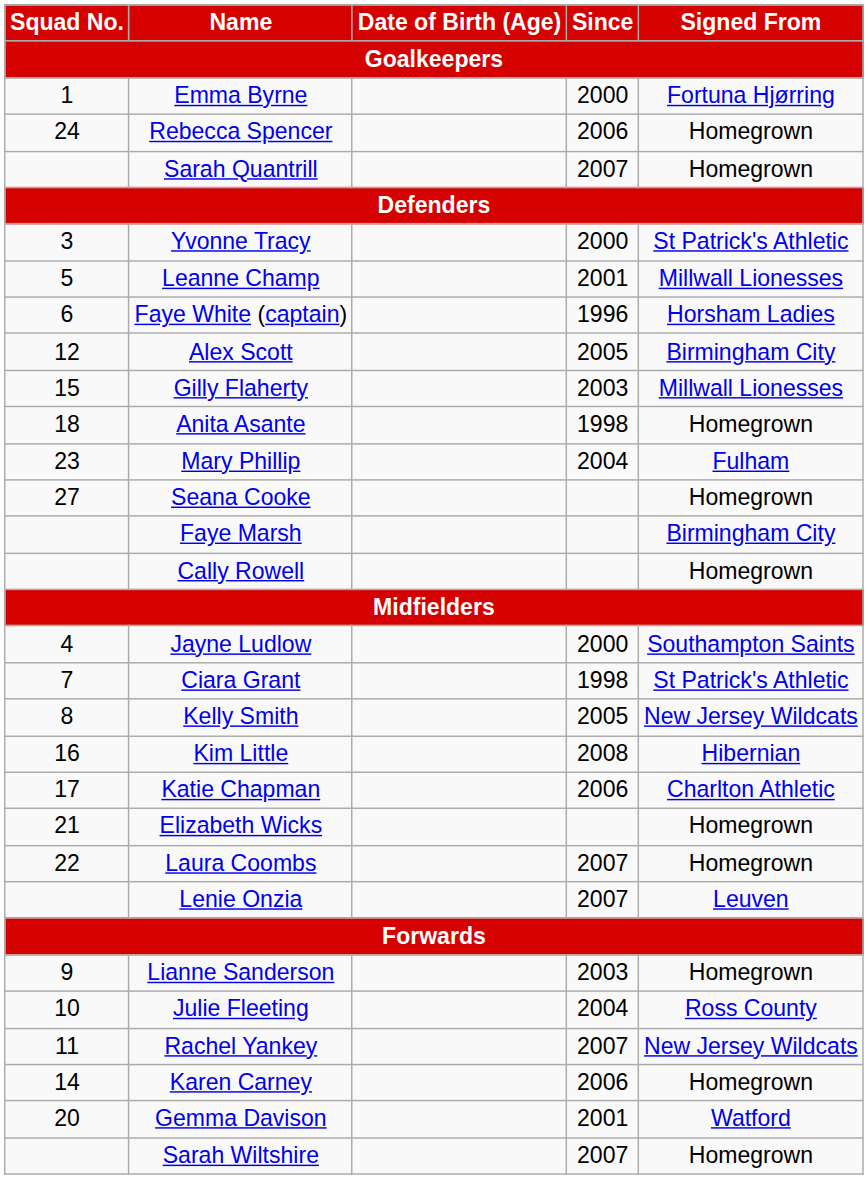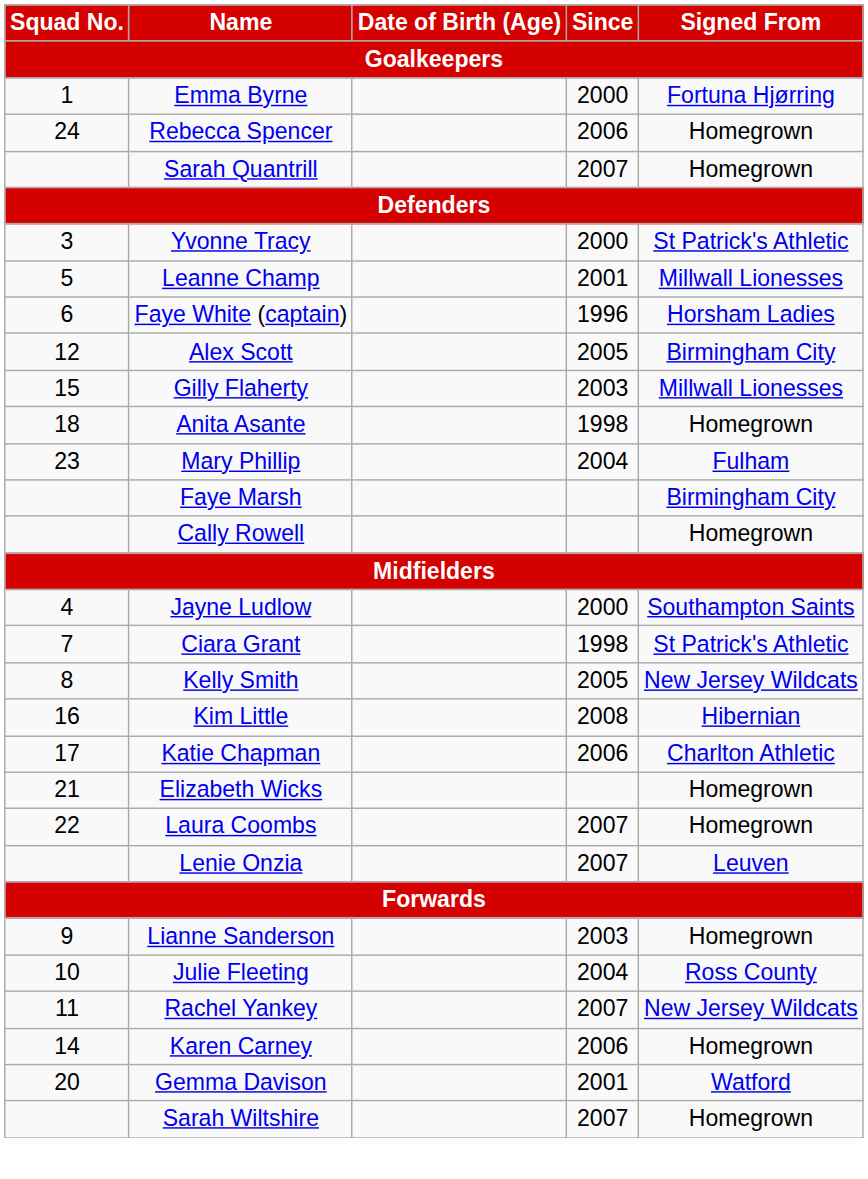- row: (241, 497)
